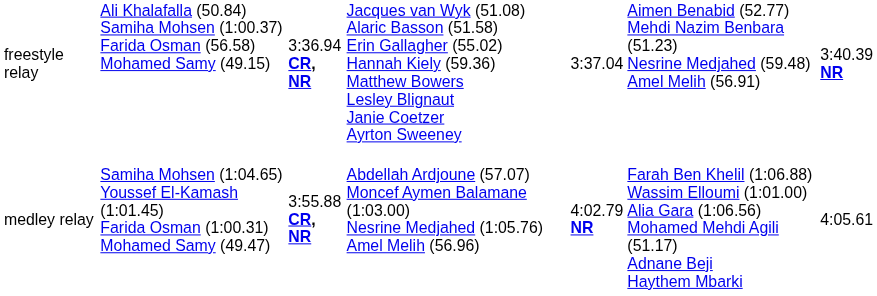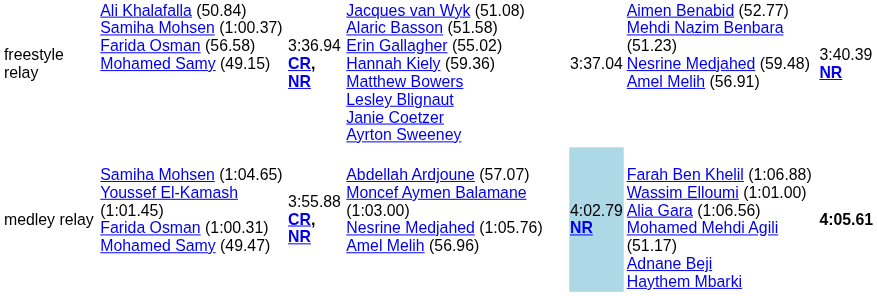(597, 219) no background -> (596, 219) lightblue background
(847, 219) normal -> (846, 219) bold
